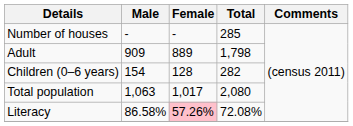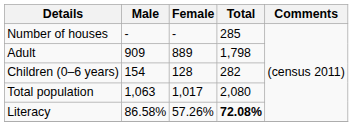(193, 111) pink background -> (193, 111) no background
(241, 111) normal -> (241, 111) bold
